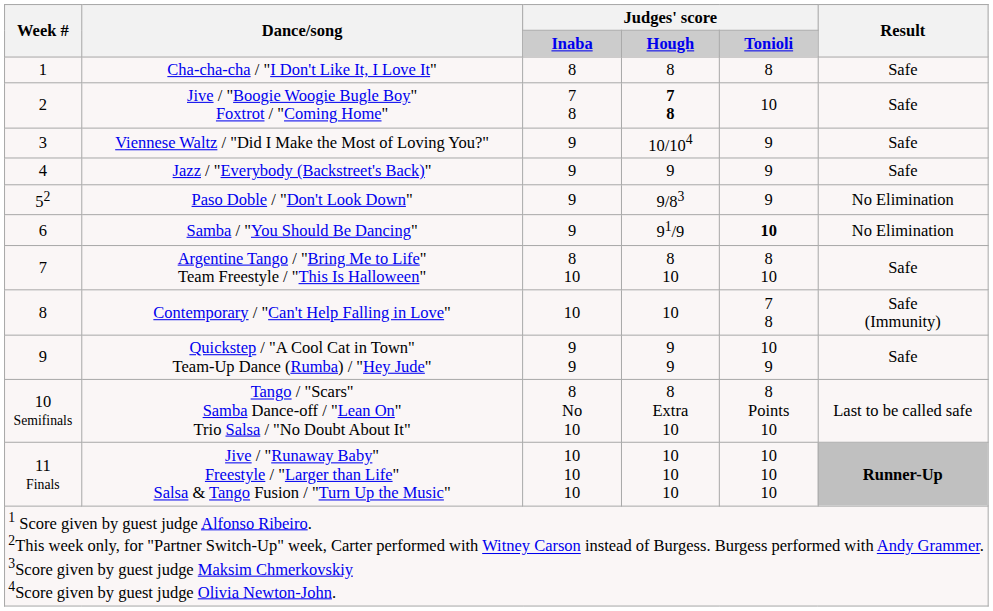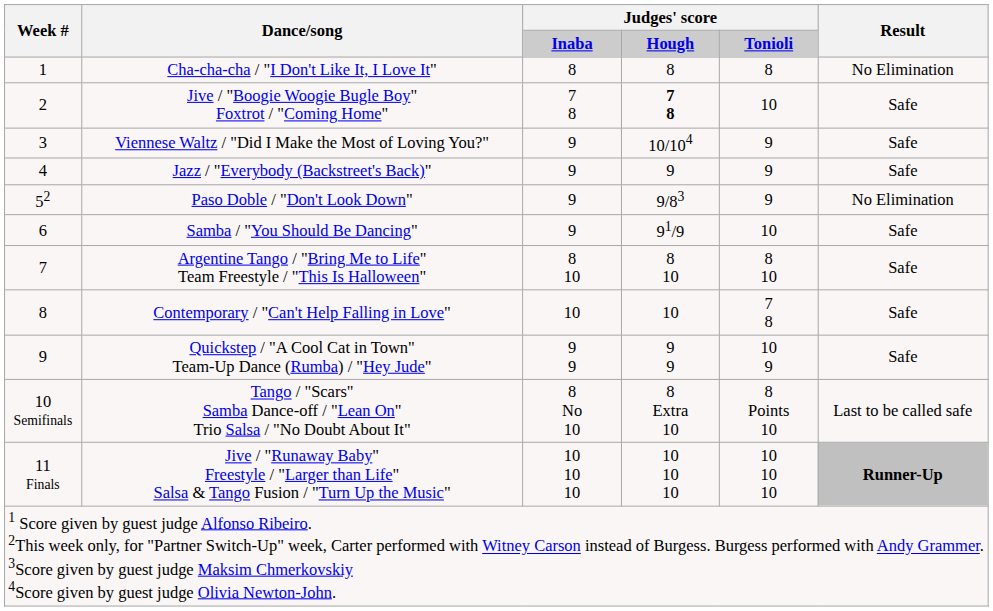(903, 69) Safe -> (903, 69) No Elimination
(769, 230) bold -> (769, 230) normal
(903, 230) No Elimination -> (903, 230) Safe
(903, 312) Safe (Immunity) -> (903, 312) Safe
